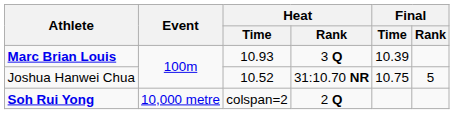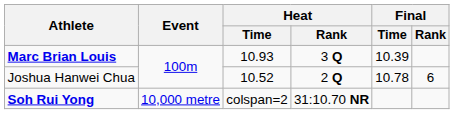(332, 78) 31:10.70 NR -> (332, 78) 2 Q
(392, 78) 10.75 -> (392, 78) 10.78
(431, 78) 5 -> (431, 78) 6
(332, 99) 2 Q -> (332, 99) 31:10.70 NR
